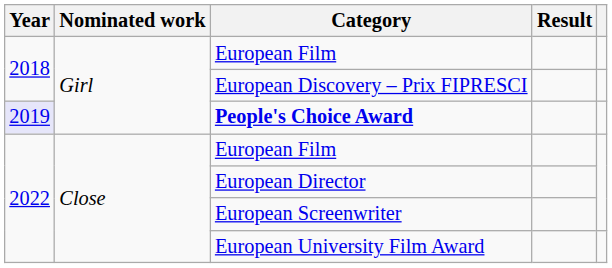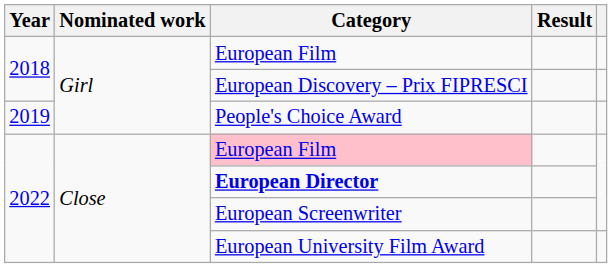(30, 117) lavender background -> (30, 117) no background
(314, 117) bold -> (308, 117) normal
(276, 149) no background -> (276, 149) pink background
(290, 181) normal -> (297, 181) bold
